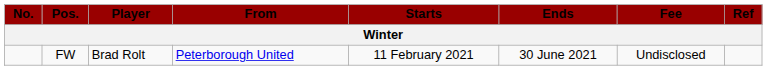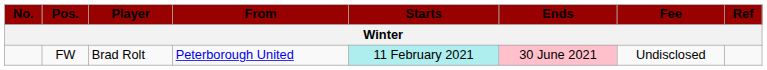(424, 55) no background -> (424, 55) paleturquoise background
(558, 55) no background -> (558, 55) pink background
